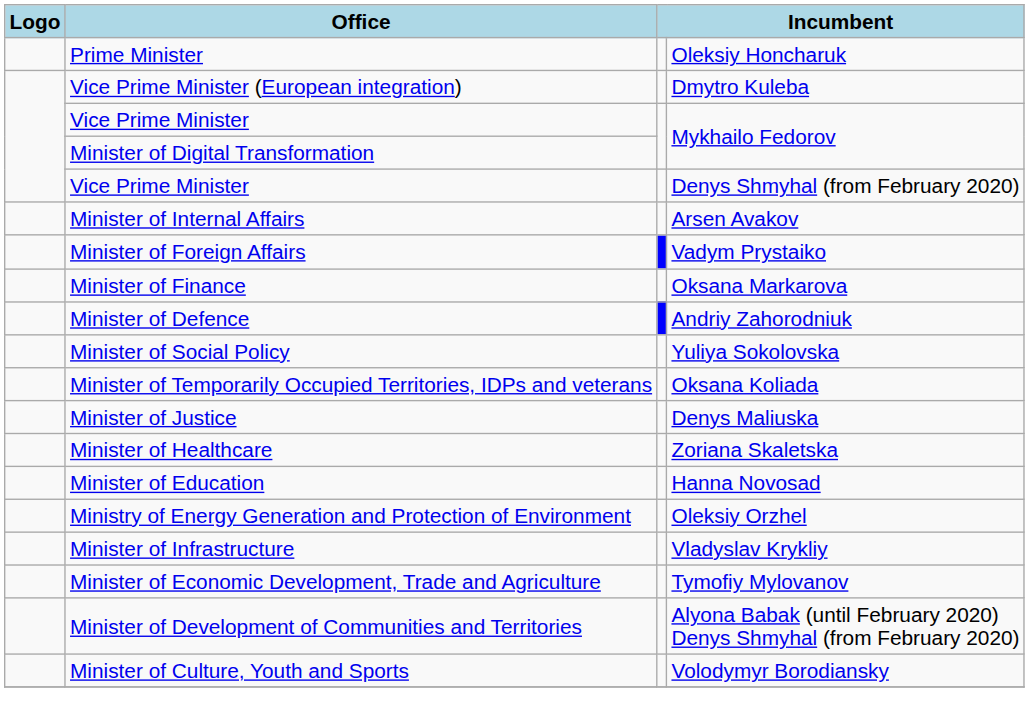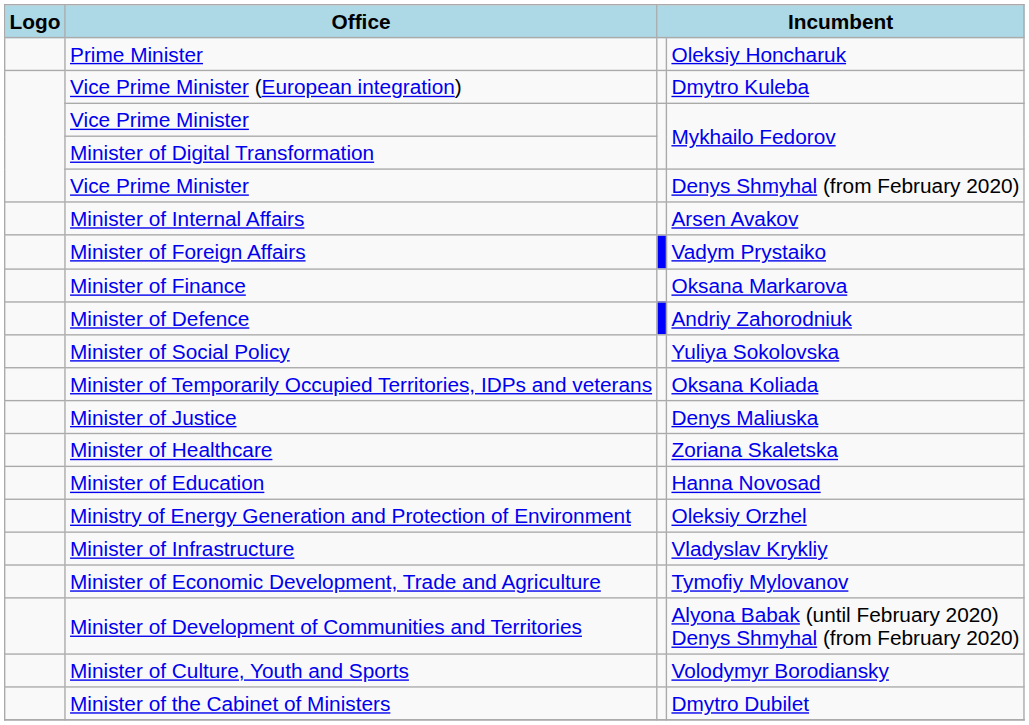+ row: (230, 704)
